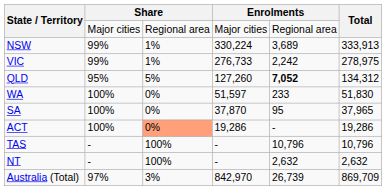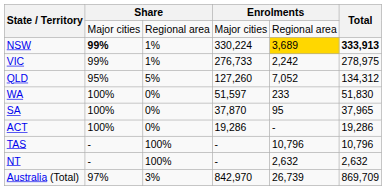(98, 45) normal -> (98, 45) bold
(285, 45) no background -> (285, 45) gold background
(360, 45) normal -> (360, 45) bold
(285, 78) bold -> (285, 78) normal
(153, 128) lightsalmon background -> (153, 128) no background
